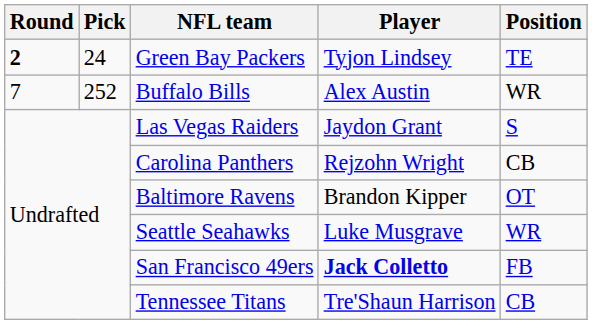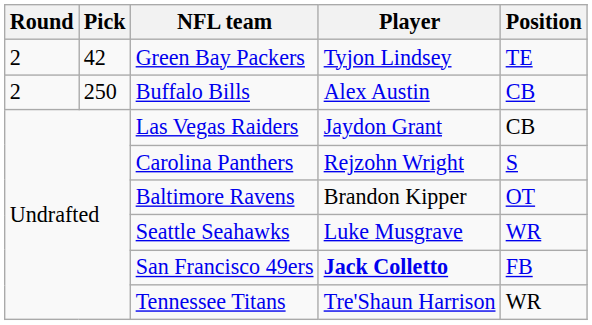(15, 57) bold -> (15, 57) normal
(95, 57) 24 -> (95, 57) 42
(15, 92) 7 -> (15, 92) 2
(100, 92) 252 -> (100, 92) 250
(523, 92) WR -> (520, 92) CB
(512, 127) S -> (520, 127) CB
(520, 162) CB -> (512, 162) S
(520, 302) CB -> (523, 302) WR
